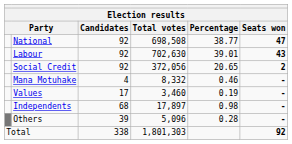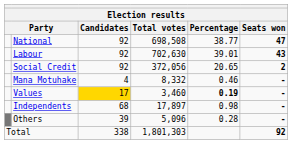(124, 94) no background -> (124, 94) gold background
(228, 94) normal -> (228, 94) bold
